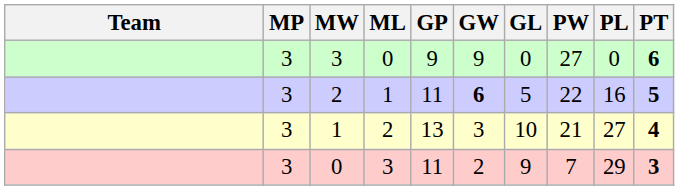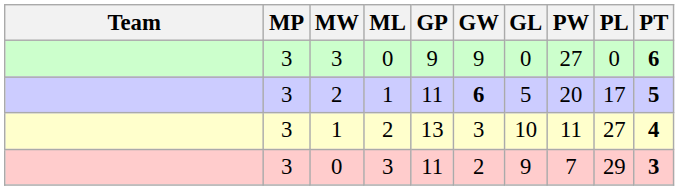(571, 94) 22 -> (571, 94) 20
(614, 94) 16 -> (614, 94) 17
(571, 130) 21 -> (571, 130) 11
